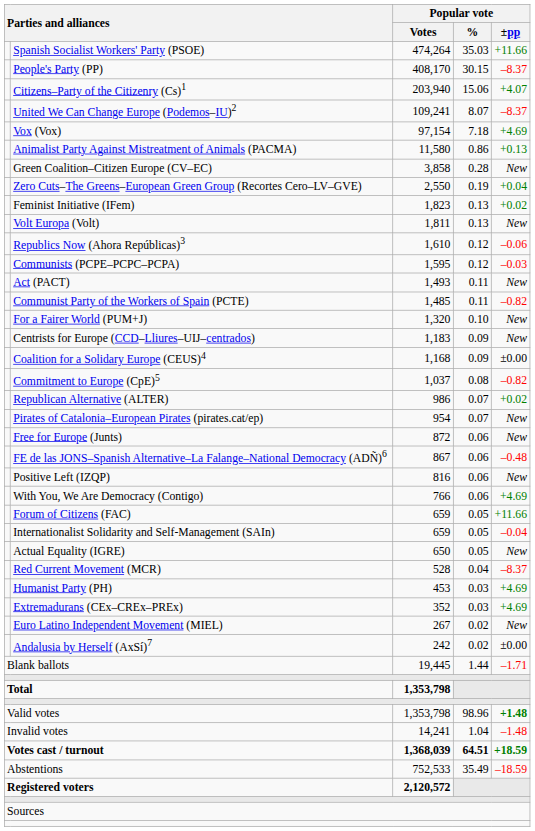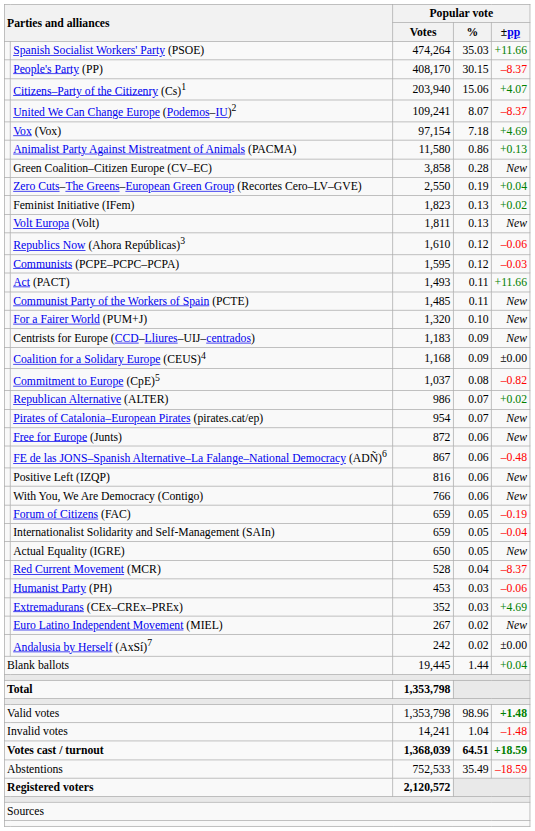(517, 282) New -> (511, 282) +11.66
(514, 301) –0.82 -> (517, 301) New
(513, 495) +4.69 -> (517, 495) New
(511, 514) +11.66 -> (514, 514) –0.19
(513, 588) +4.69 -> (514, 588) –0.06
(514, 665) –1.71 -> (513, 665) +0.04
